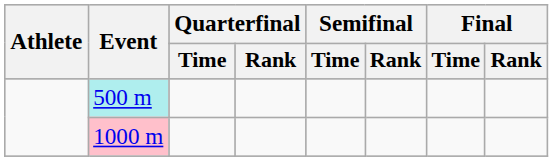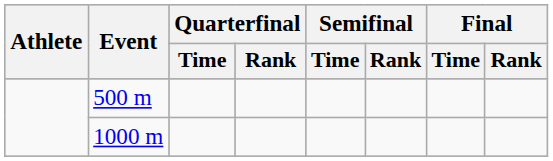(122, 98) paleturquoise background -> (122, 98) no background
(128, 136) pink background -> (128, 136) no background
